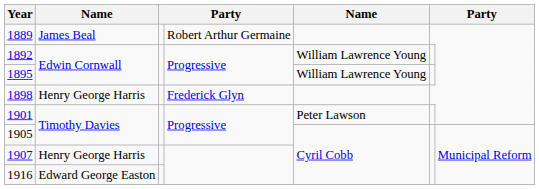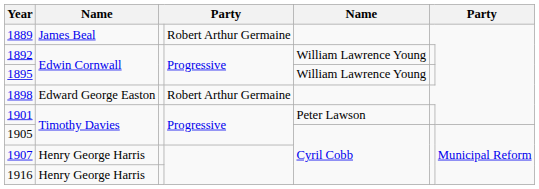(92, 94) Henry George Harris -> (97, 94) Edward George Easton
(206, 94) Frederick Glyn -> (229, 94) Robert Arthur Germaine
(97, 174) Edward George Easton -> (92, 174) Henry George Harris
